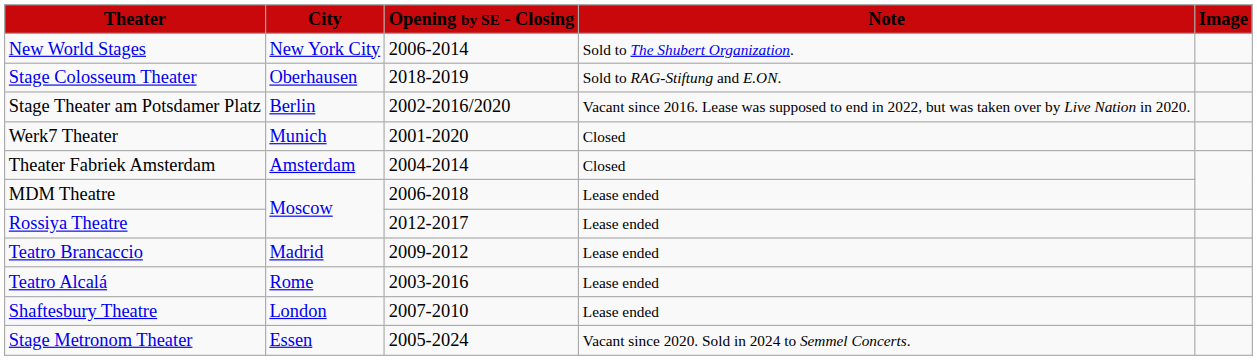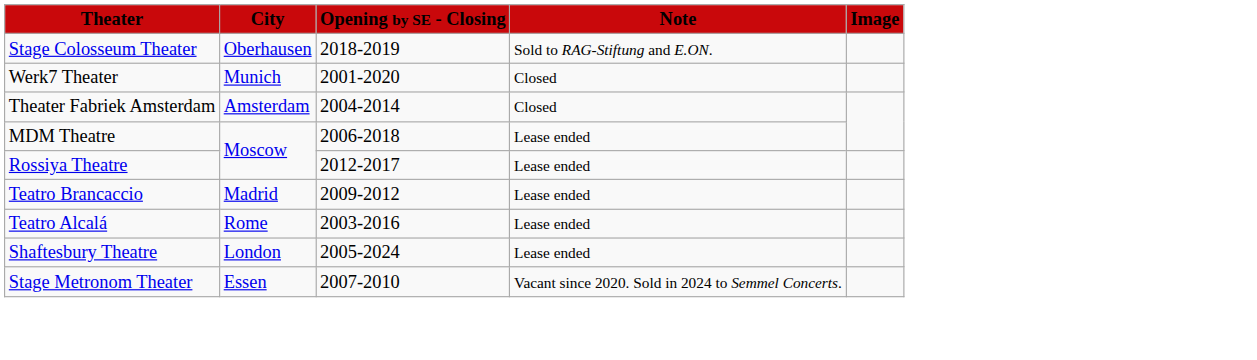- row: (77, 48)
- row: (135, 106)
(429, 310) 2007-2010 -> (360, 252) 2005-2024
(429, 340) 2005-2024 -> (360, 281) 2007-2010
